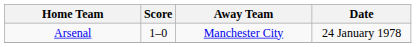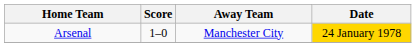(362, 33) no background -> (362, 33) gold background
